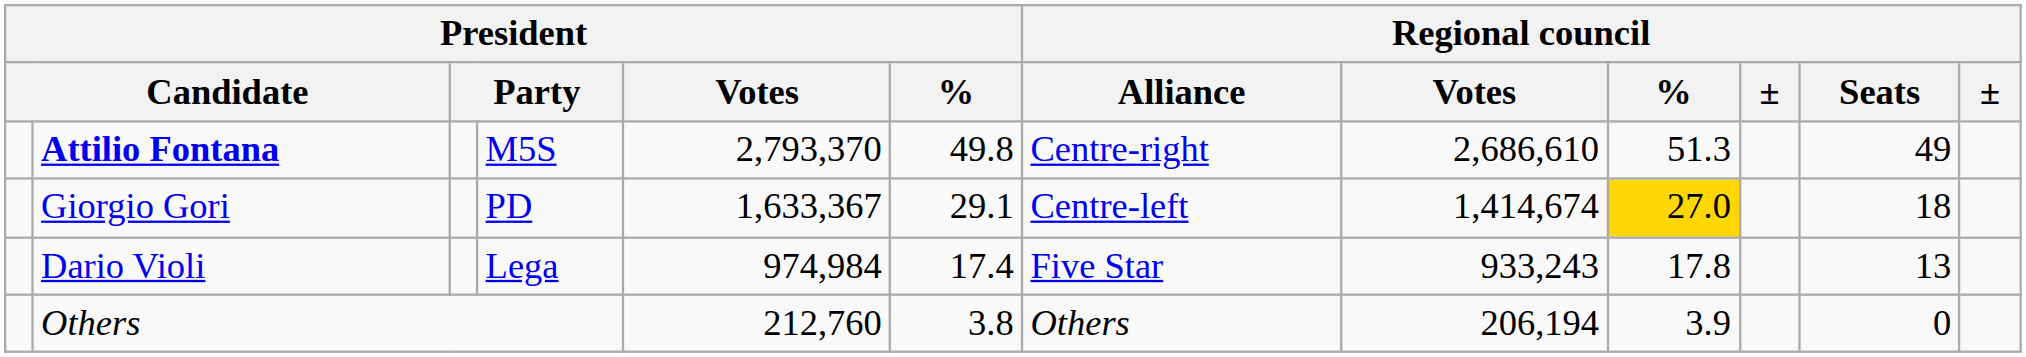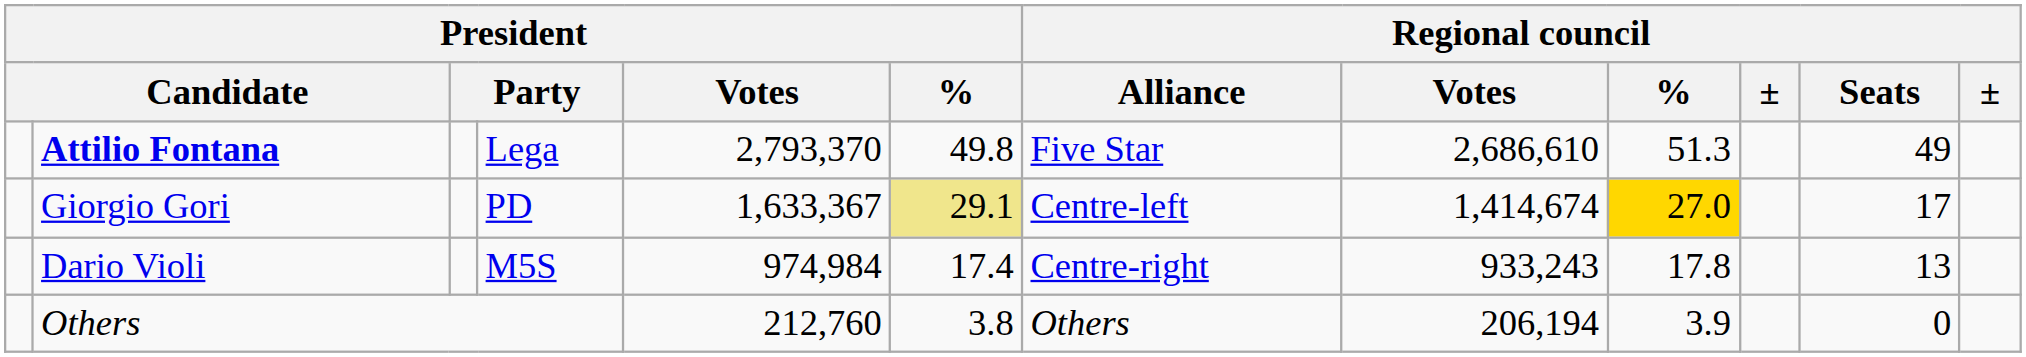(521, 149) M5S -> (522, 149) Lega
(1120, 149) Centre-right -> (1097, 149) Five Star
(982, 206) no background -> (982, 206) khaki background
(1933, 206) 18 -> (1933, 206) 17
(522, 264) Lega -> (521, 264) M5S
(1097, 264) Five Star -> (1120, 264) Centre-right
